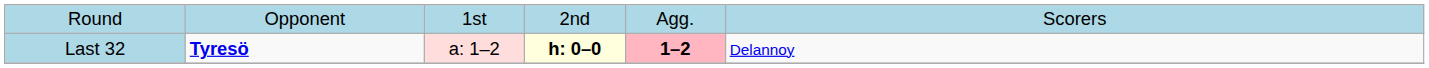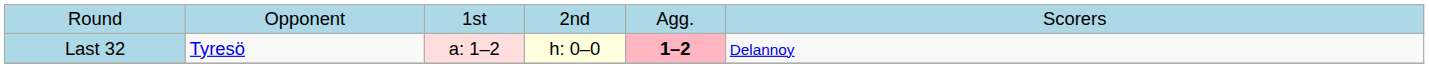(219, 48) bold -> (217, 48) normal
(575, 48) bold -> (575, 48) normal
